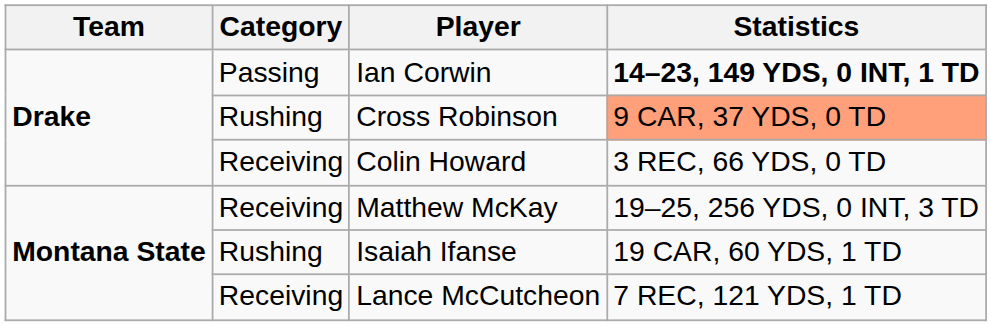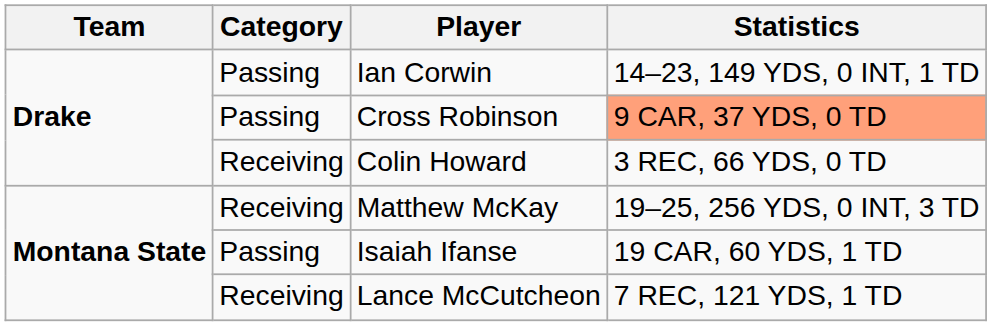(796, 72) bold -> (797, 72) normal
(271, 117) Rushing -> (270, 117) Passing
(271, 251) Rushing -> (270, 251) Passing
